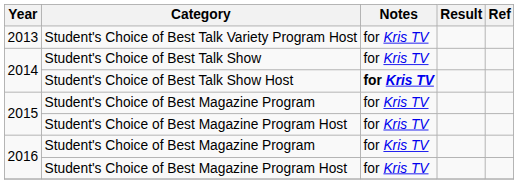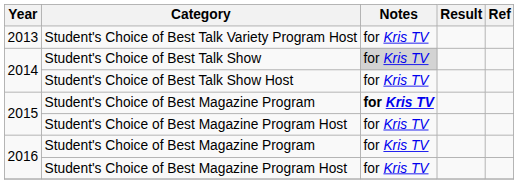(396, 59) no background -> (396, 59) lightgrey background
(399, 80) bold -> (396, 80) normal
(396, 102) normal -> (399, 102) bold
